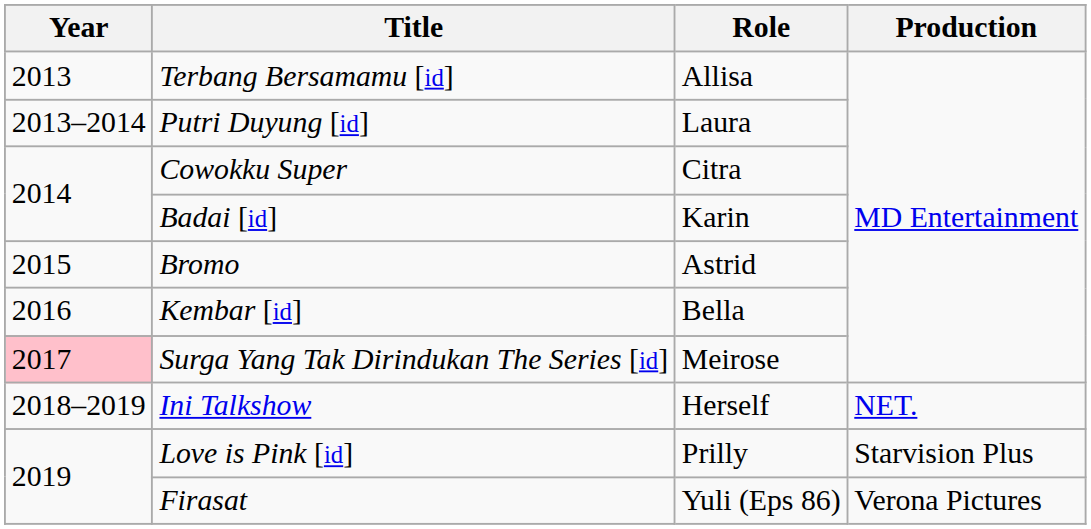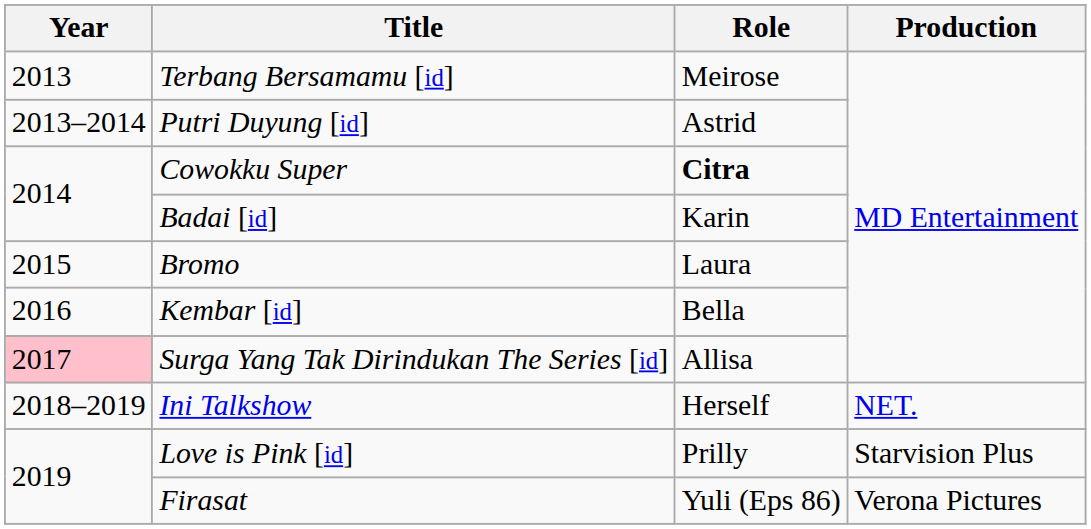(717, 75) Allisa -> (731, 75) Meirose
(717, 122) Laura -> (719, 122) Astrid
(712, 169) normal -> (716, 169) bold
(719, 264) Astrid -> (717, 264) Laura
(731, 358) Meirose -> (717, 358) Allisa
